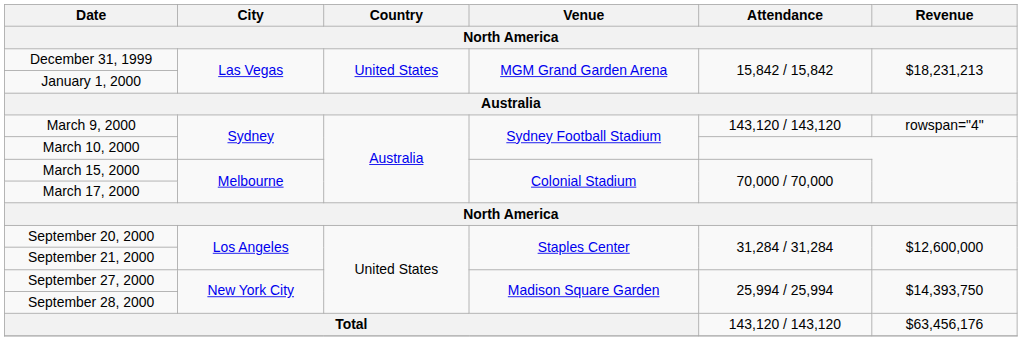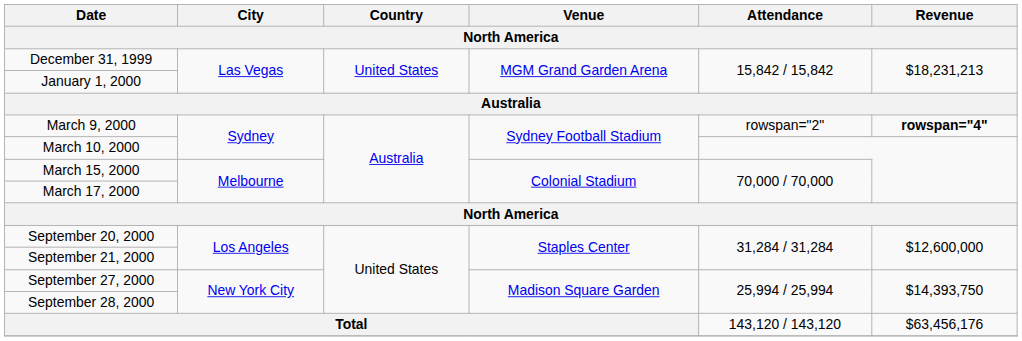(785, 125) 143,120 / 143,120 -> (785, 125) rowspan="2"
(945, 125) normal -> (945, 125) bold
